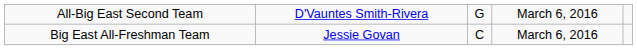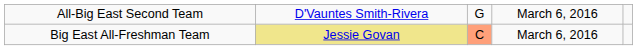(362, 34) no background -> (362, 34) khaki background
(480, 34) no background -> (480, 34) lightsalmon background
